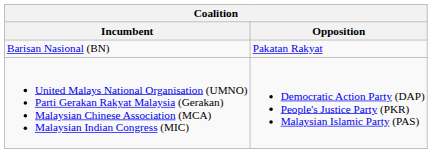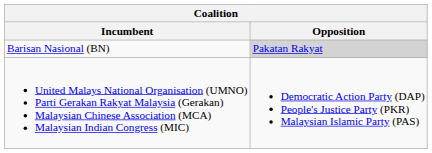(288, 48) no background -> (288, 48) lightgrey background
